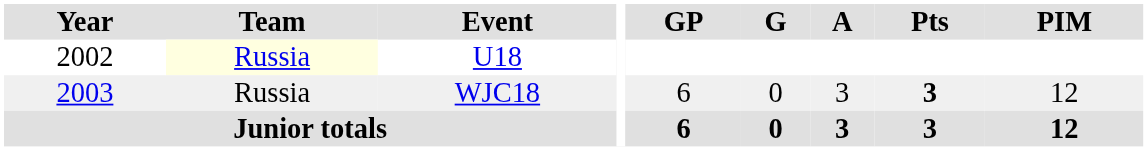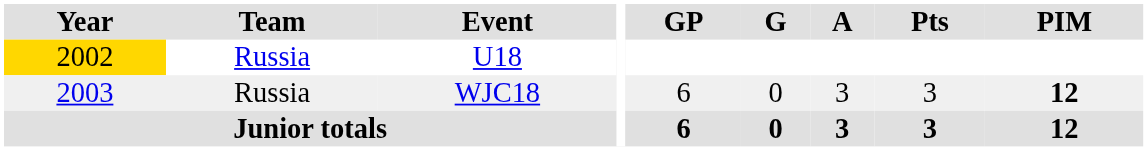(85, 57) no background -> (85, 57) gold background
(272, 57) lightyellow background -> (272, 57) no background
(930, 92) bold -> (930, 92) normal
(1064, 92) normal -> (1064, 92) bold
